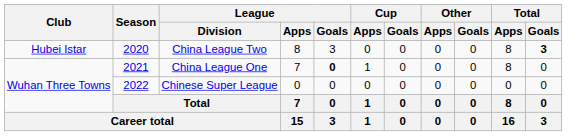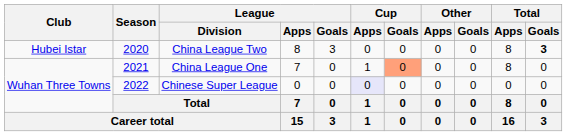(332, 67) bold -> (332, 67) normal
(403, 67) no background -> (403, 67) lightsalmon background
(368, 85) no background -> (368, 85) lavender background
